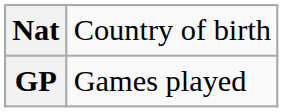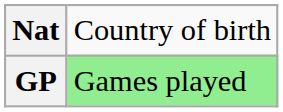(160, 80) no background -> (160, 80) lightgreen background
